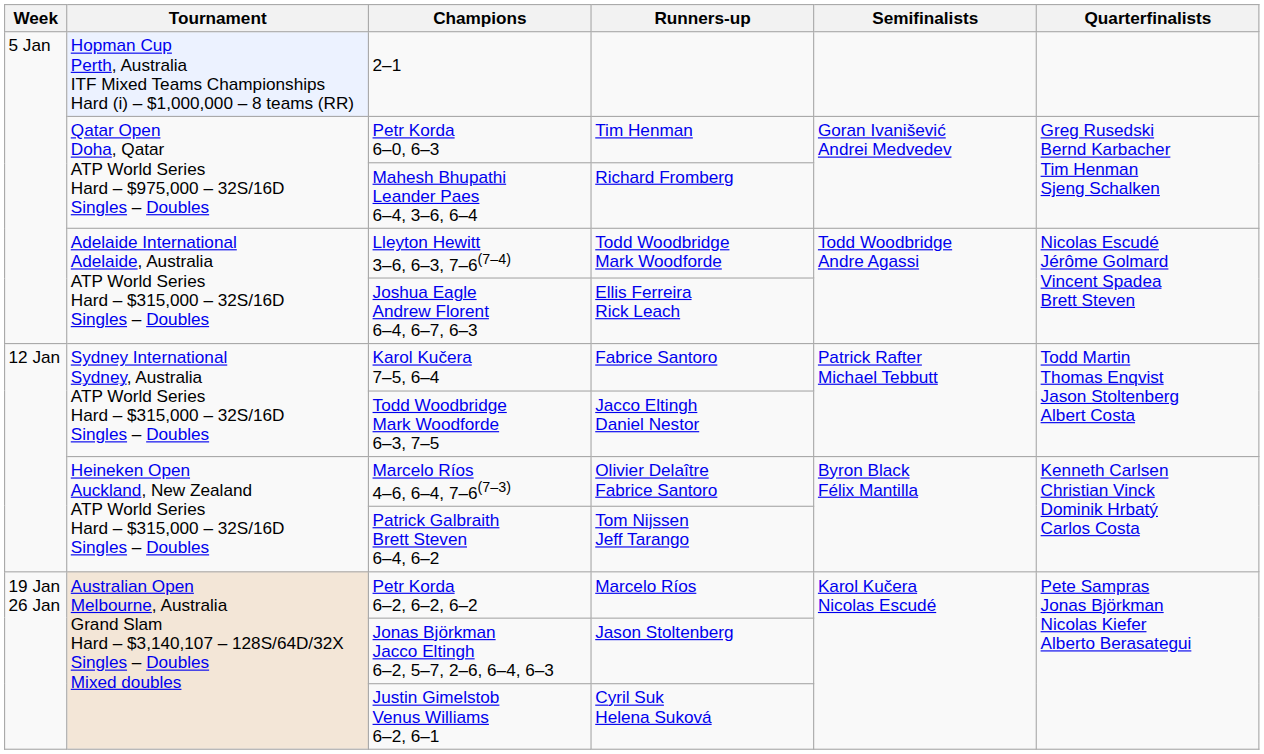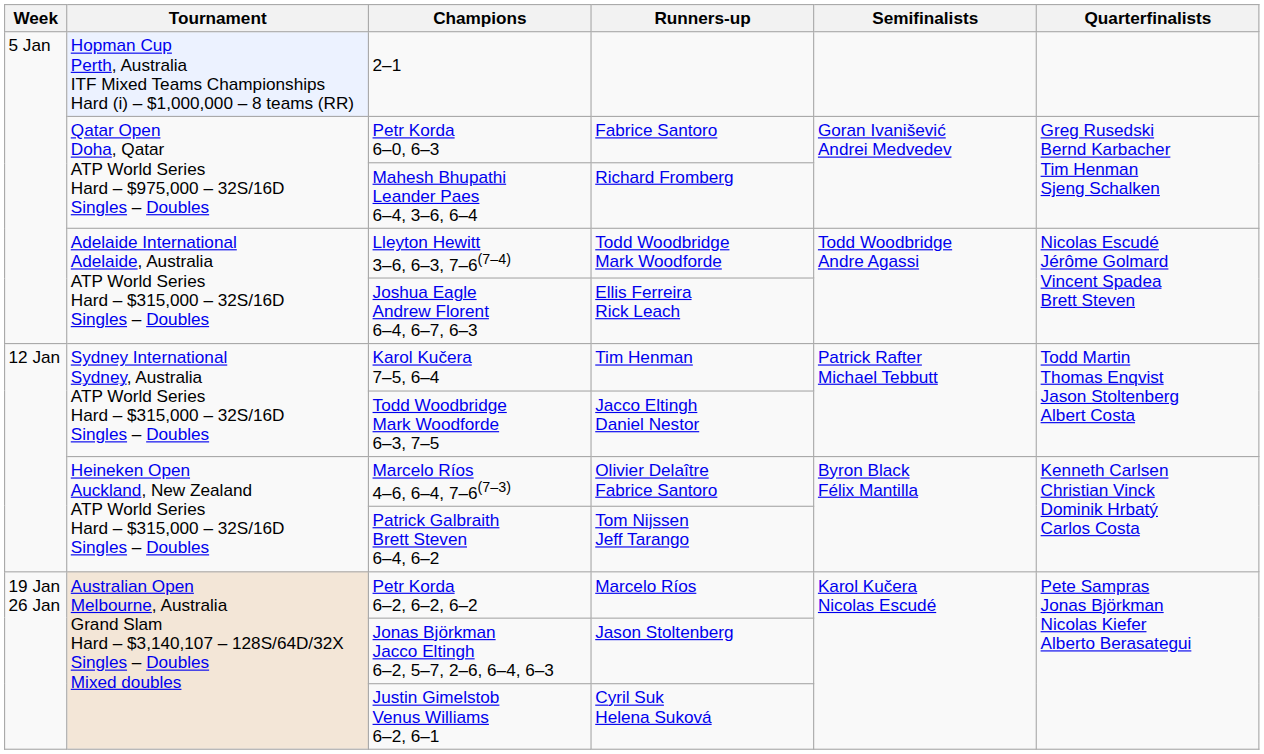(644, 130) Tim Henman -> (656, 130) Fabrice Santoro
(656, 358) Fabrice Santoro -> (644, 358) Tim Henman
